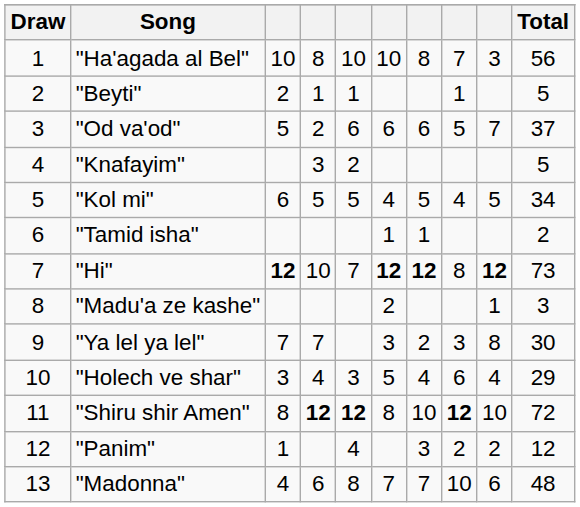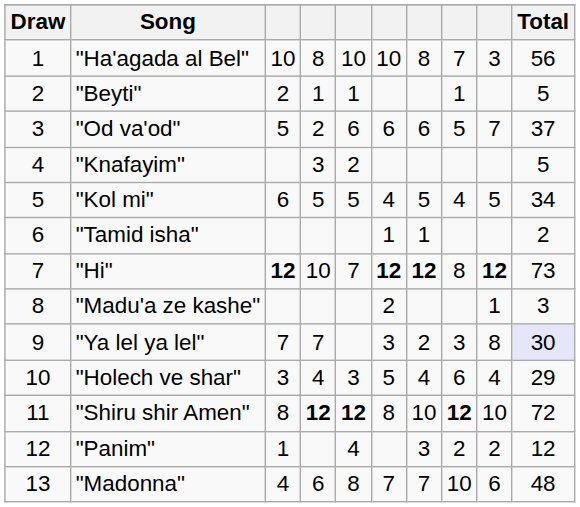(543, 341) no background -> (543, 341) lavender background
